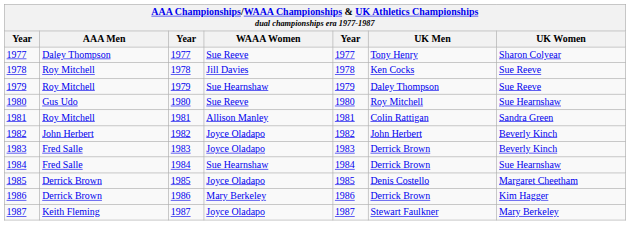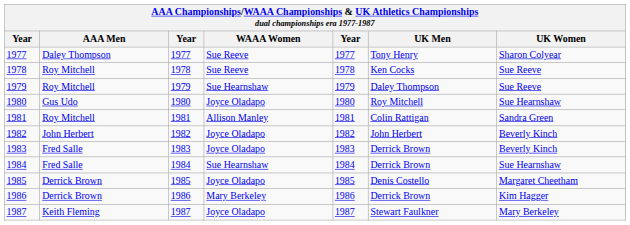(227, 70) Jill Davies -> (227, 70) Sue Reeve
(227, 102) Sue Reeve -> (236, 102) Joyce Oladapo
